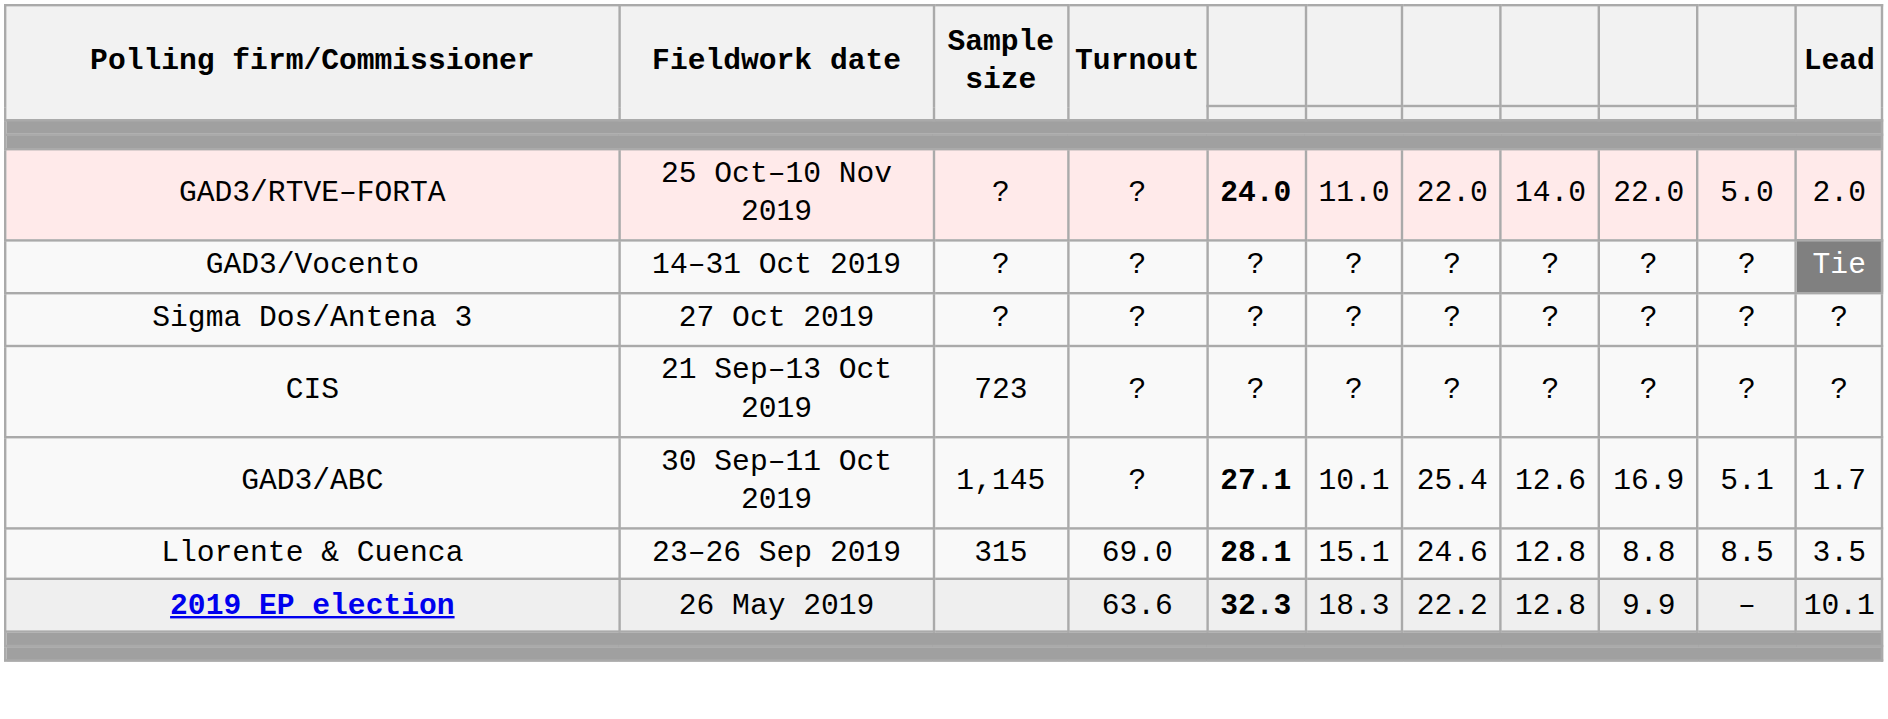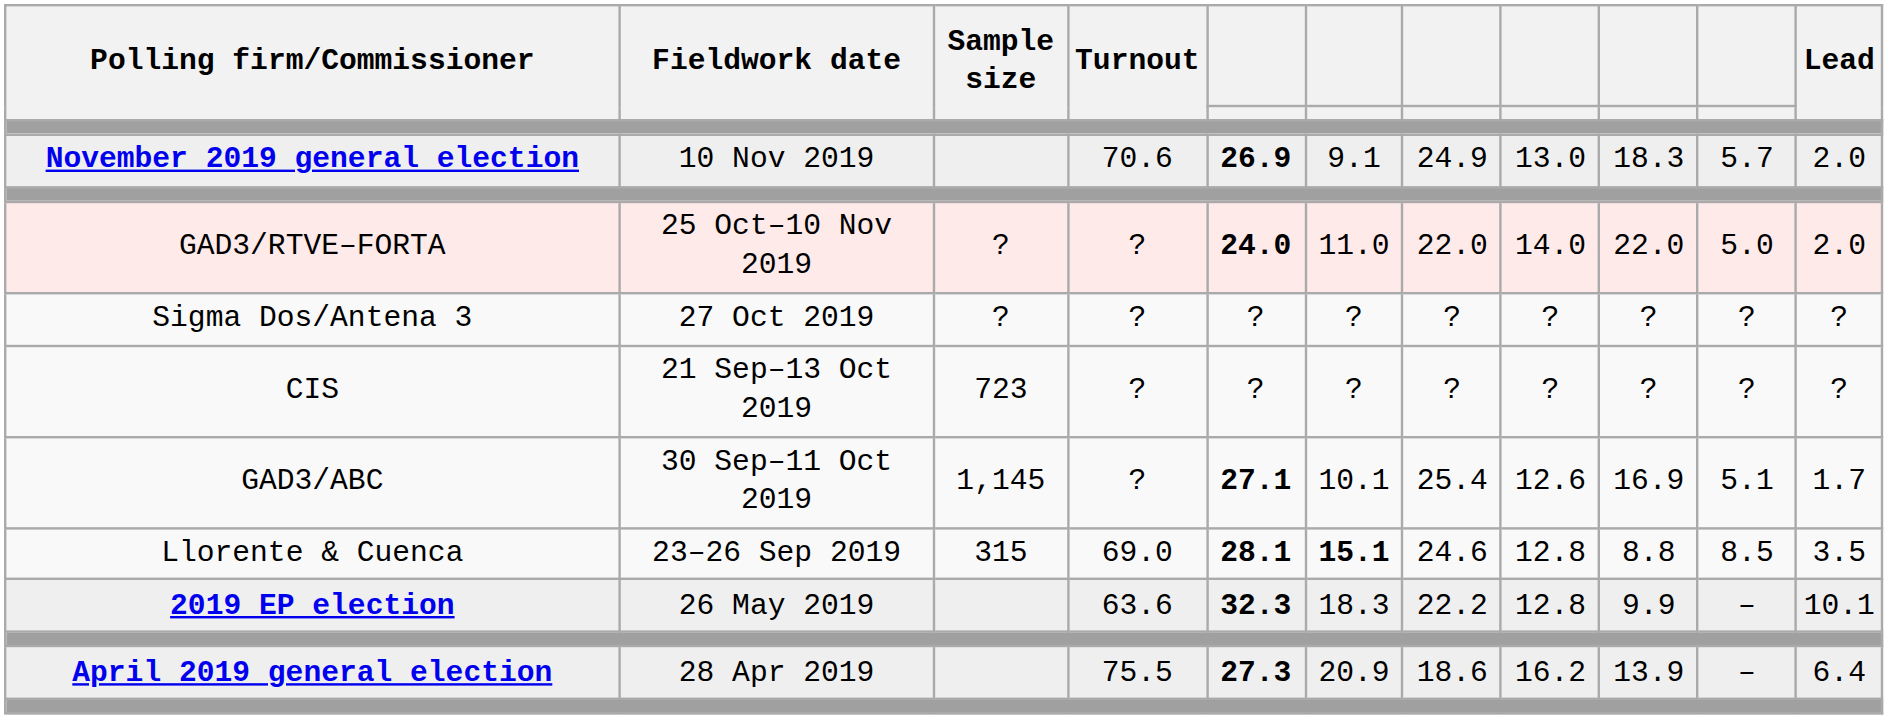+ row: (312, 161)
- row: (312, 266)
(1354, 554) normal -> (1354, 554) bold
+ row: (312, 673)
